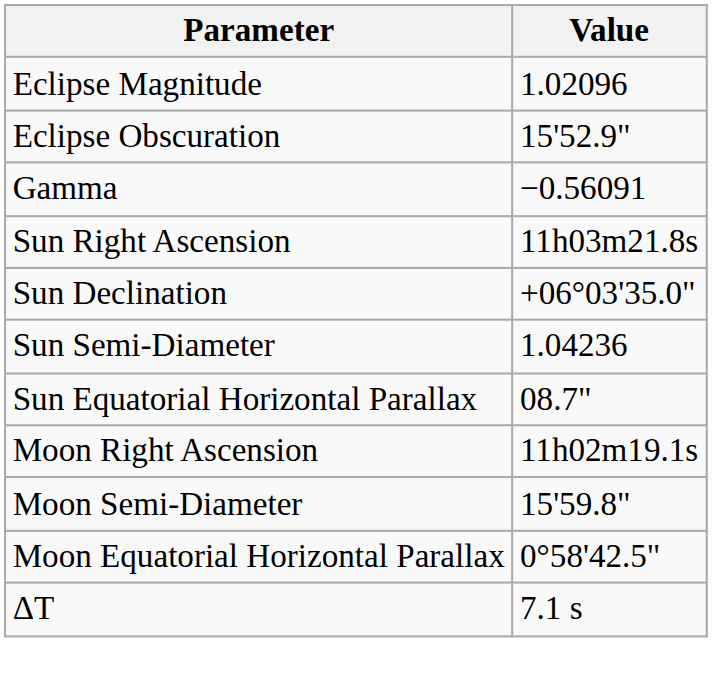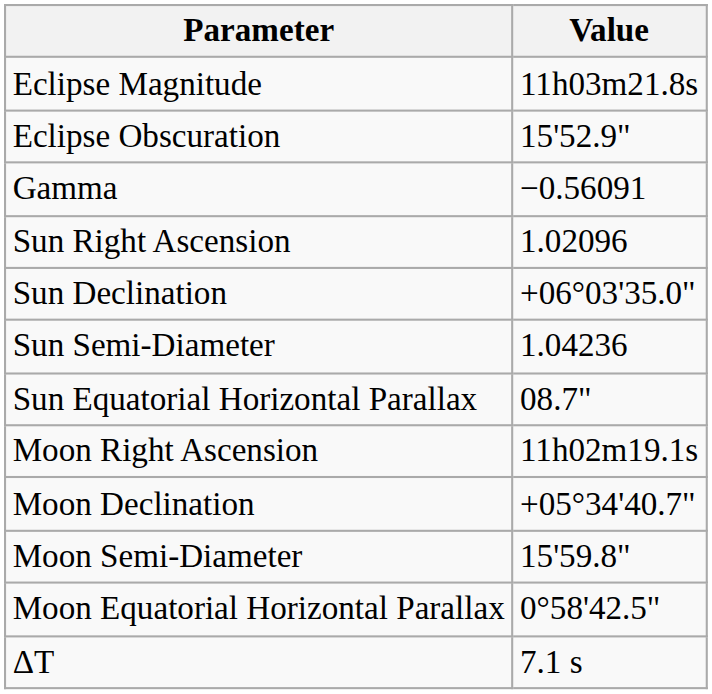(574, 83) 1.02096 -> (609, 83) 11h03m21.8s
(609, 240) 11h03m21.8s -> (574, 240) 1.02096
+ row: (134, 503)
